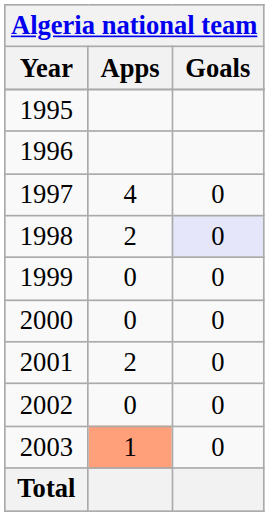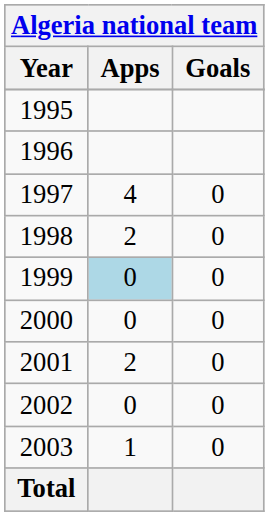(218, 236) lavender background -> (218, 236) no background
(130, 278) no background -> (130, 278) lightblue background
(130, 446) lightsalmon background -> (130, 446) no background
